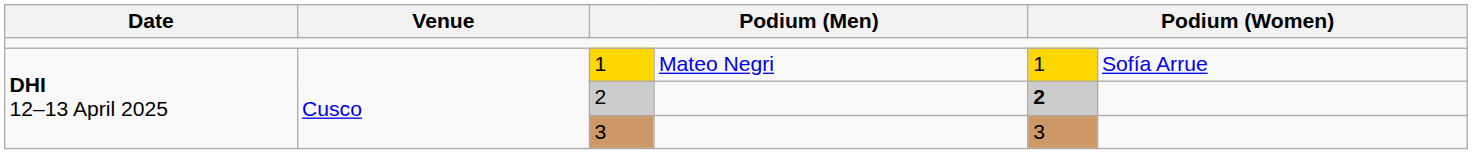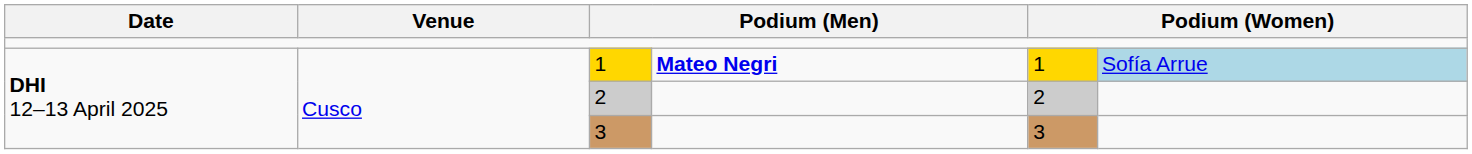(716, 64) normal -> (717, 64) bold
(1155, 64) no background -> (1155, 64) lightblue background
(1039, 97) bold -> (1039, 97) normal
